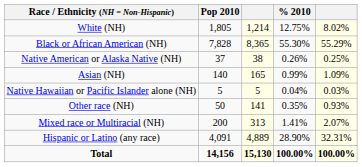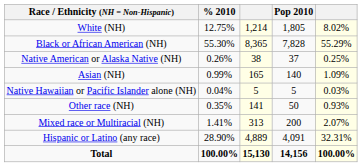columns swapped: (220, 12) <-> (295, 12)
